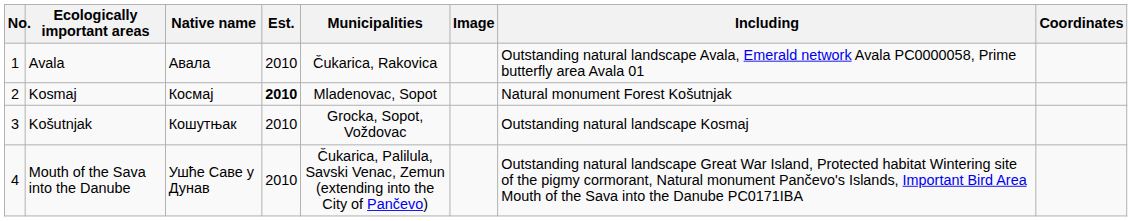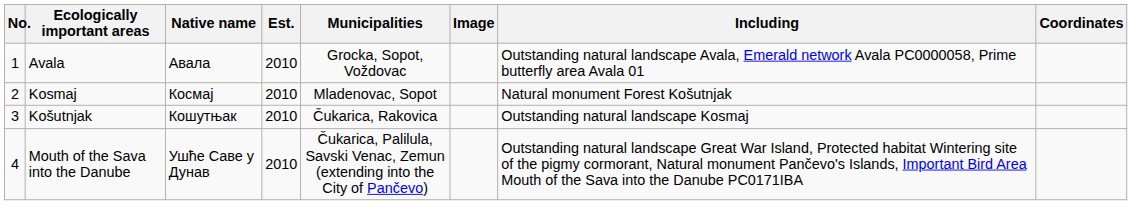(375, 63) Čukarica, Rakovica -> (375, 63) Grocka, Sopot, Voždovac
(281, 93) bold -> (281, 93) normal
(375, 124) Grocka, Sopot, Voždovac -> (375, 116) Čukarica, Rakovica
